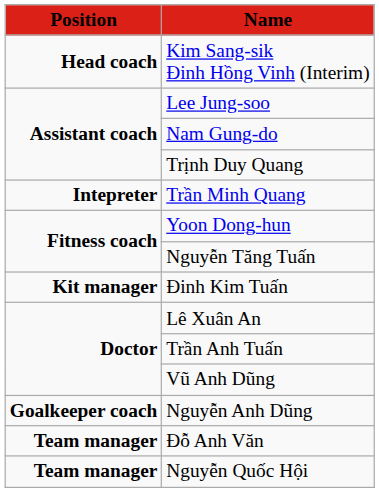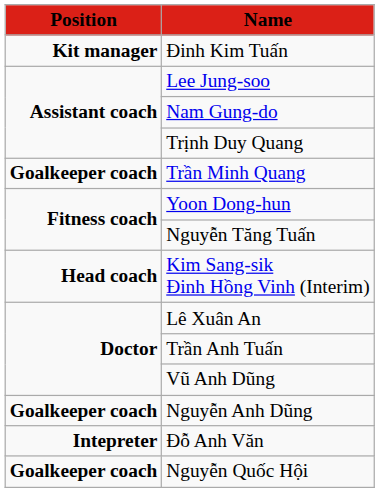rows swapped: (268, 61) <-> (227, 287)
(115, 195) Intepreter -> (84, 173) Goalkeeper coach
(96, 440) Team manager -> (115, 440) Intepreter
(96, 471) Team manager -> (84, 471) Goalkeeper coach
